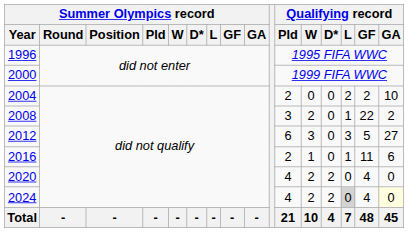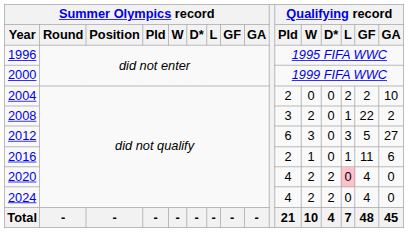(348, 177) no background -> (348, 177) pink background
(348, 197) lightgrey background -> (348, 197) no background
(391, 197) lightyellow background -> (391, 197) no background
